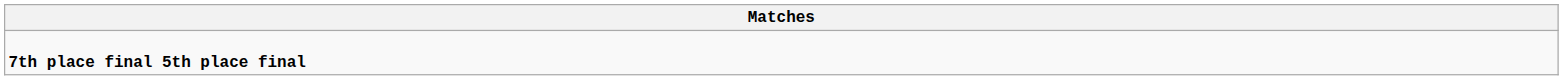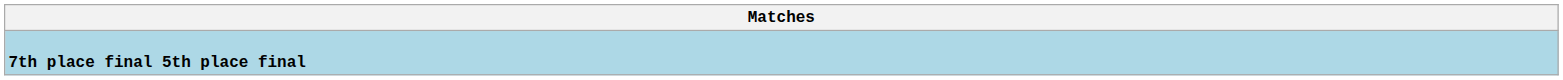(157, 62) no background -> (157, 62) lightblue background
